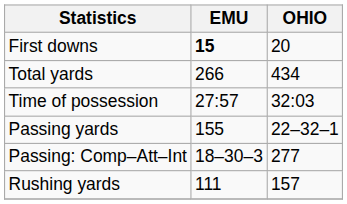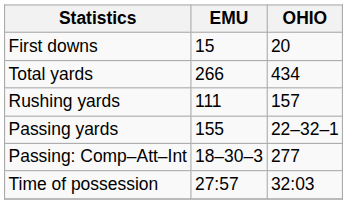(205, 46) bold -> (205, 46) normal
rows swapped: (64, 184) <-> (83, 101)
